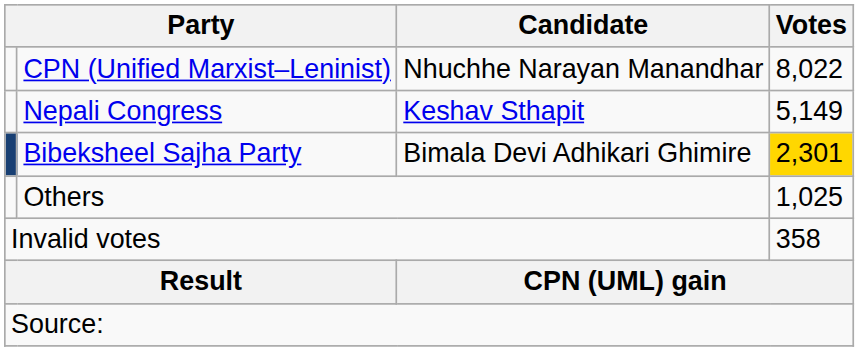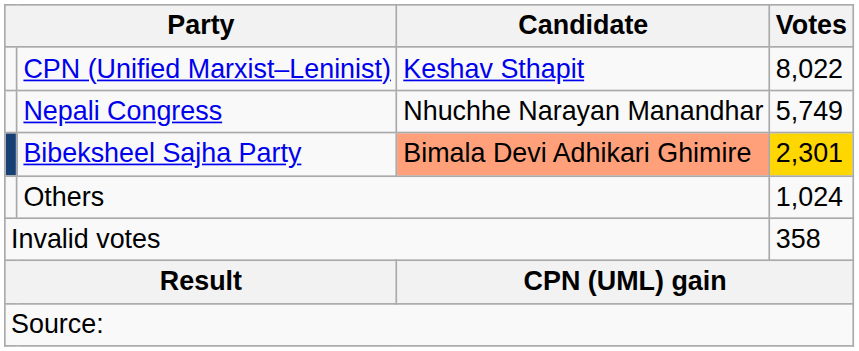(583, 68) Nhuchhe Narayan Manandhar -> (494, 68) Keshav Sthapit
(494, 111) Keshav Sthapit -> (583, 111) Nhuchhe Narayan Manandhar
(809, 111) 5,149 -> (809, 111) 5,749
(577, 153) no background -> (577, 153) lightsalmon background
(809, 196) 1,025 -> (809, 196) 1,024
